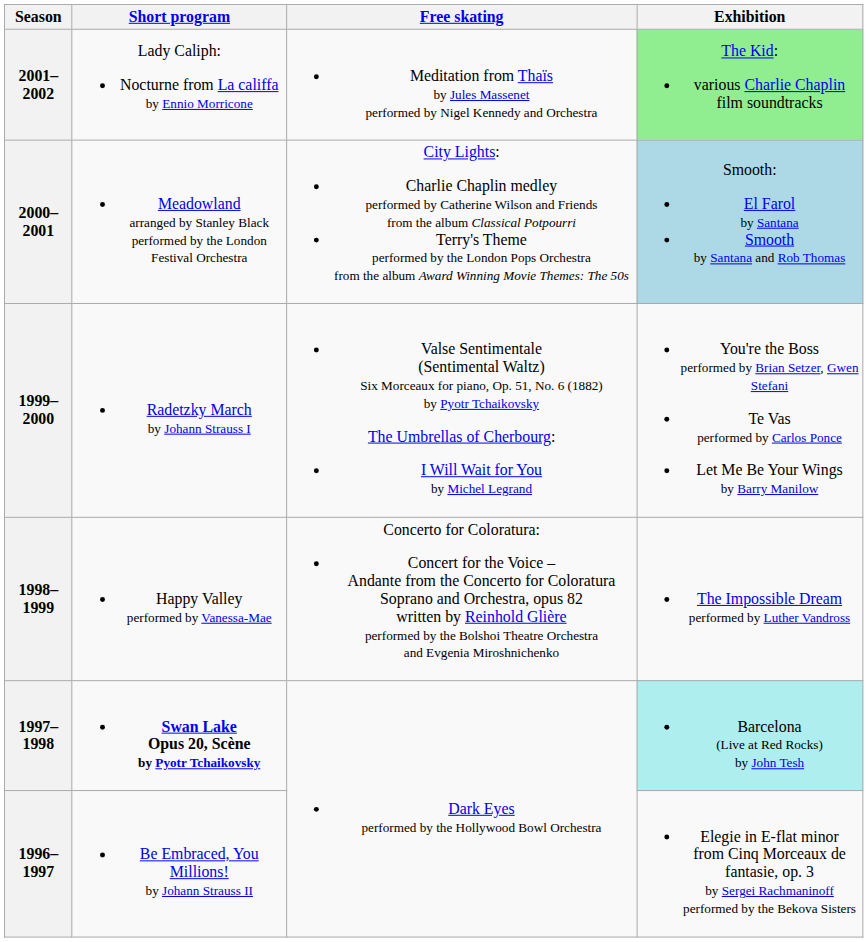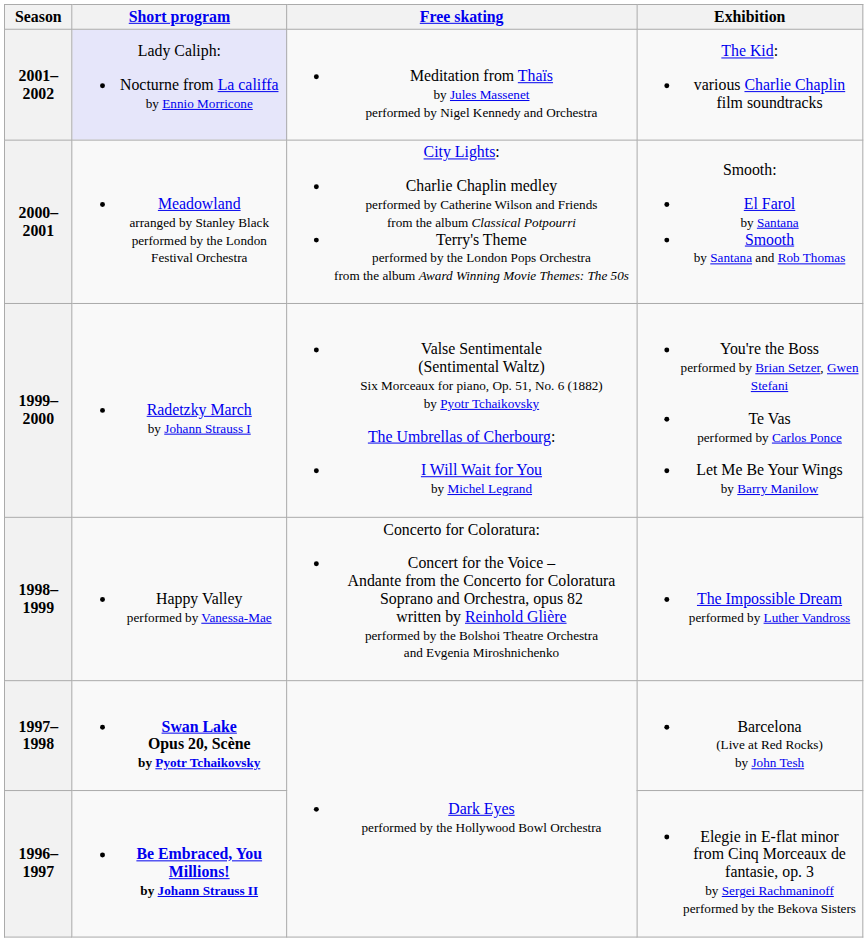(179, 77) no background -> (179, 77) lavender background
(750, 77) lightgreen background -> (750, 77) no background
(750, 214) lightblue background -> (750, 214) no background
(750, 745) paleturquoise background -> (750, 745) no background
(179, 873) normal -> (179, 873) bold
